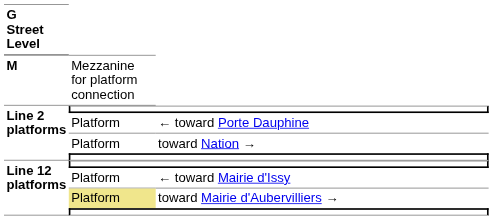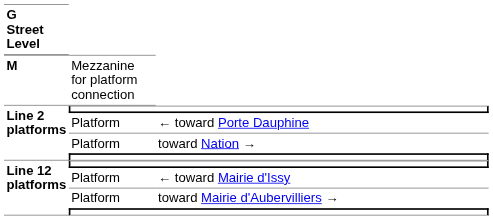(96, 198) khaki background -> (96, 198) no background
